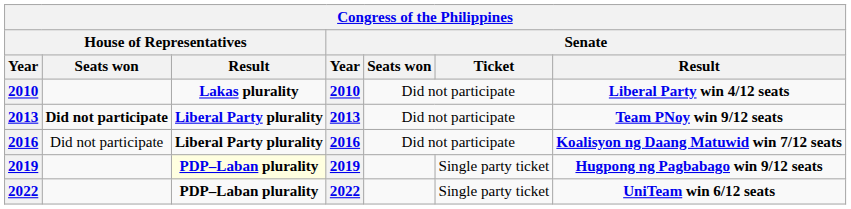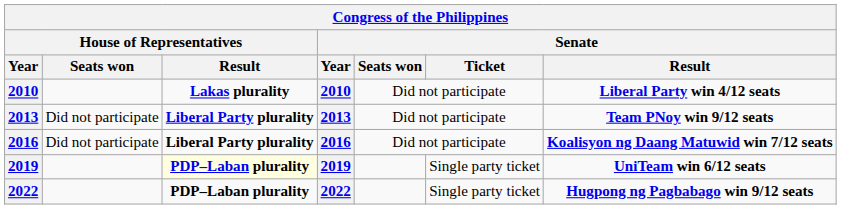(107, 117) bold -> (102, 117) normal
(699, 166) Hugpong ng Pagbabago win 9/12 seats -> (690, 166) UniTeam win 6/12 seats
(699, 191) UniTeam win 6/12 seats -> (690, 191) Hugpong ng Pagbabago win 9/12 seats
